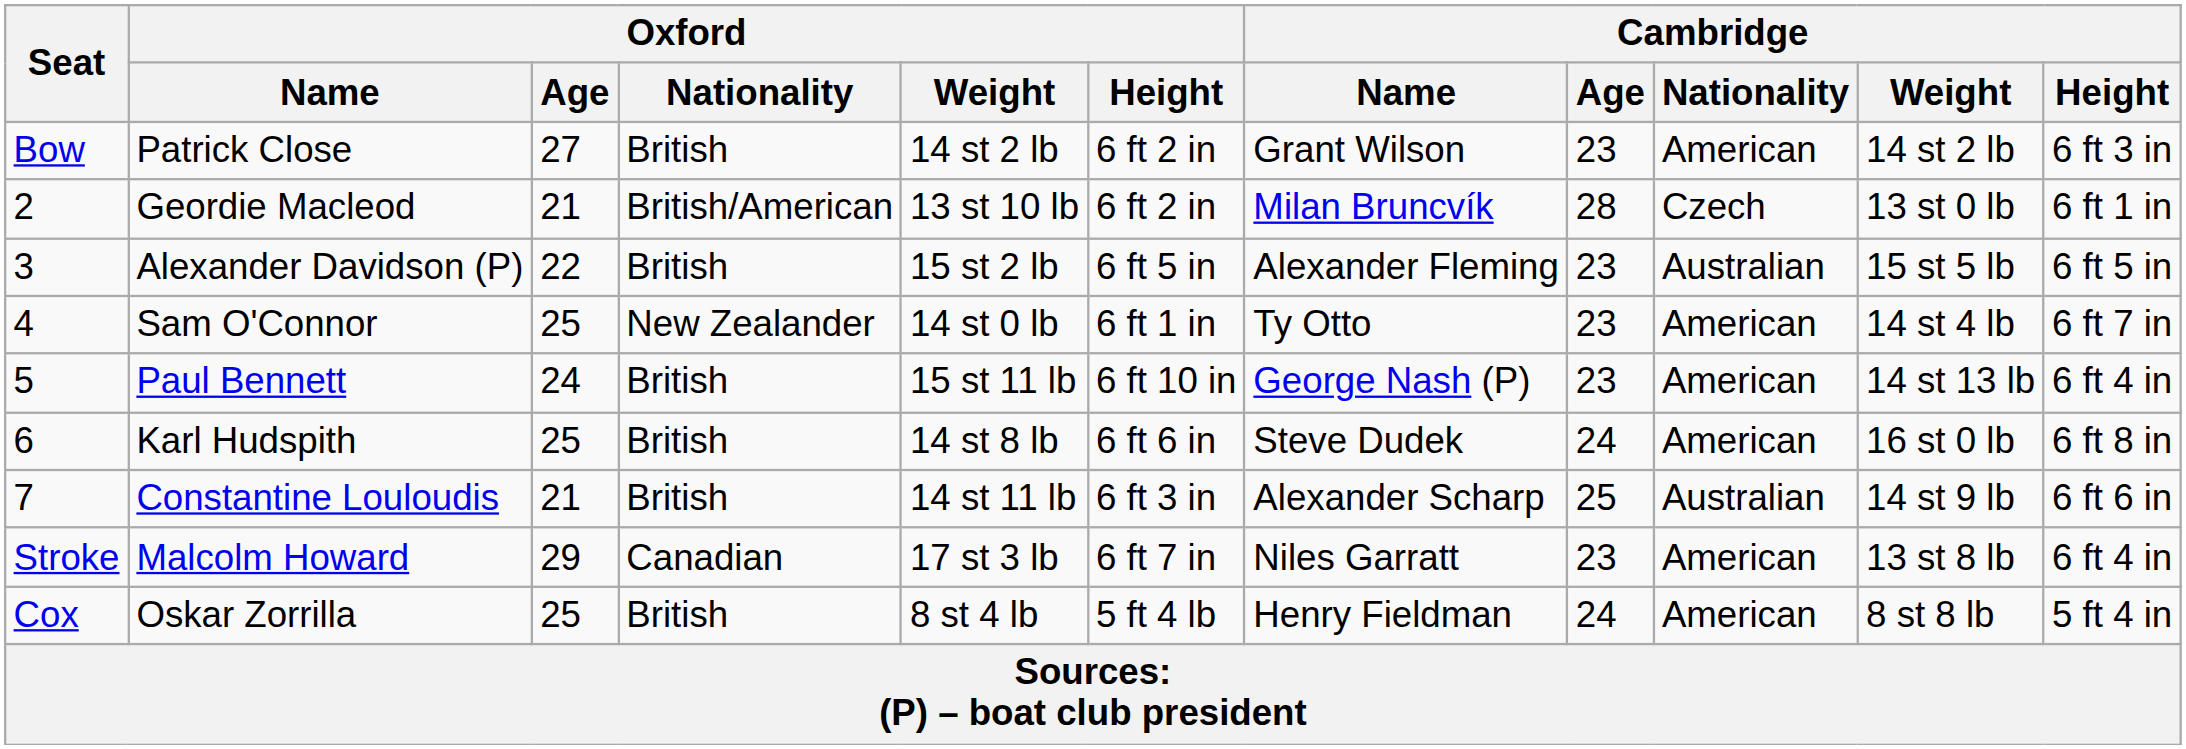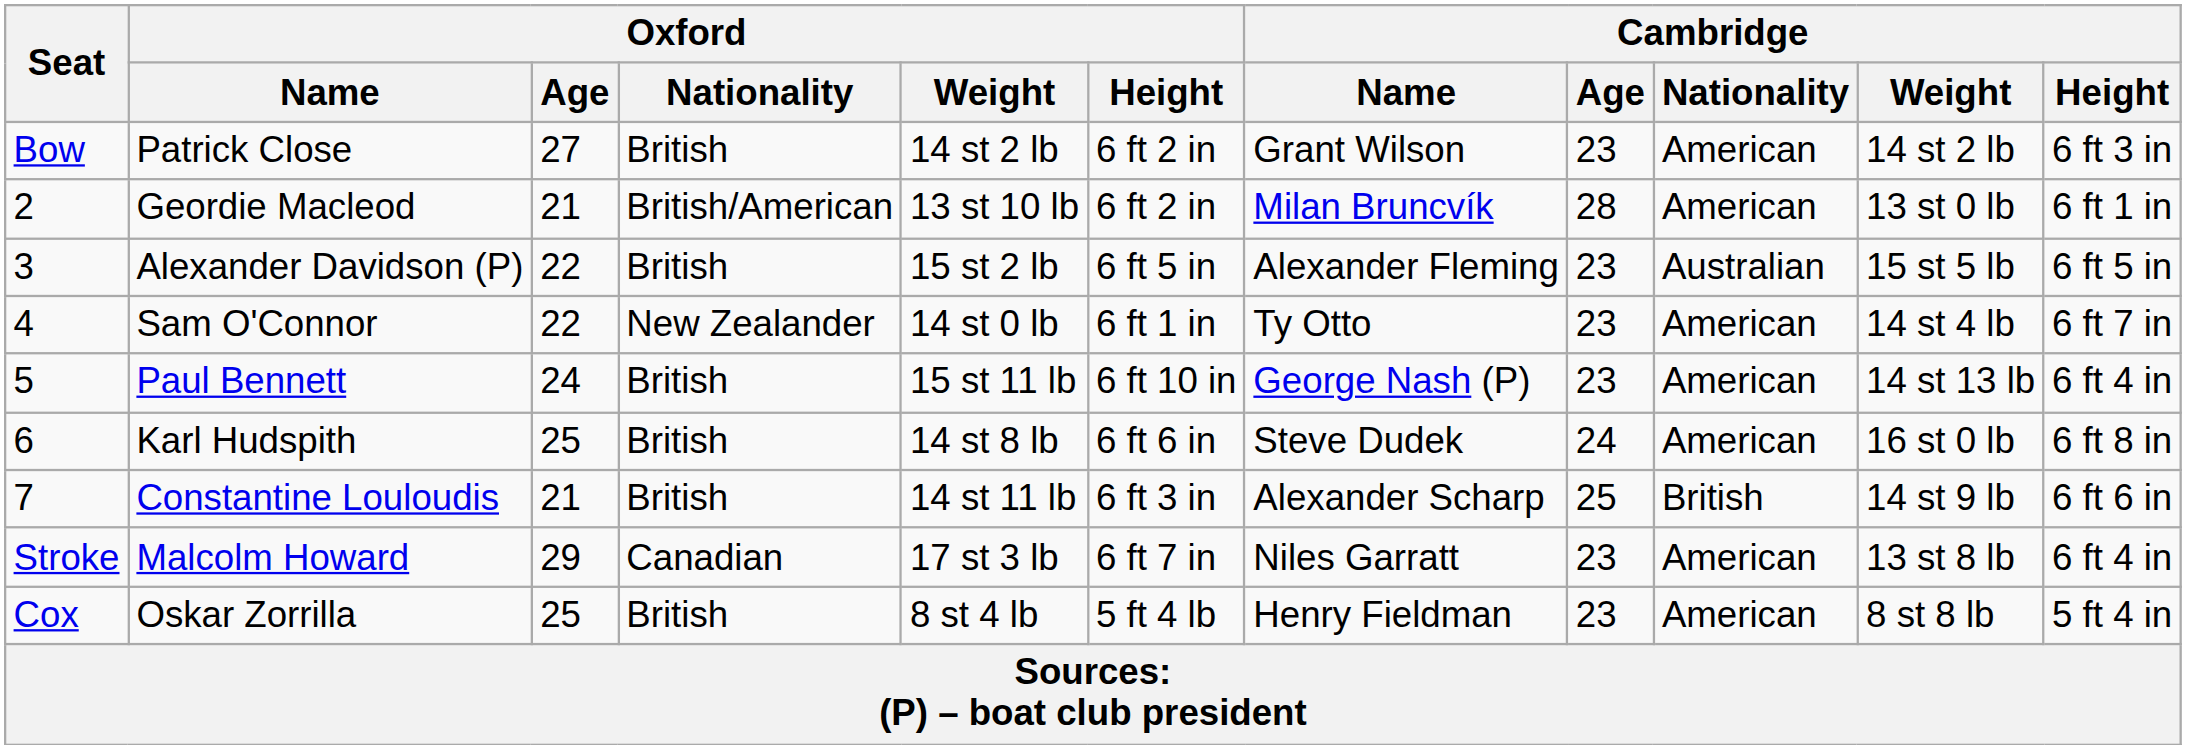(1714, 207) Czech -> (1739, 207) American
(561, 324) 25 -> (561, 324) 22
(1743, 498) Australian -> (1713, 498) British
(1596, 614) 24 -> (1596, 614) 23
